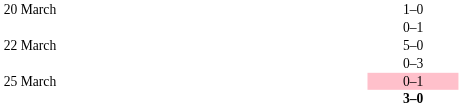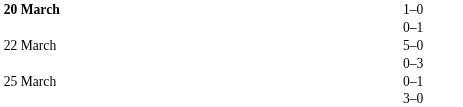(30, 9) normal -> (32, 9) bold
(413, 81) pink background -> (413, 81) no background
(413, 99) bold -> (413, 99) normal
